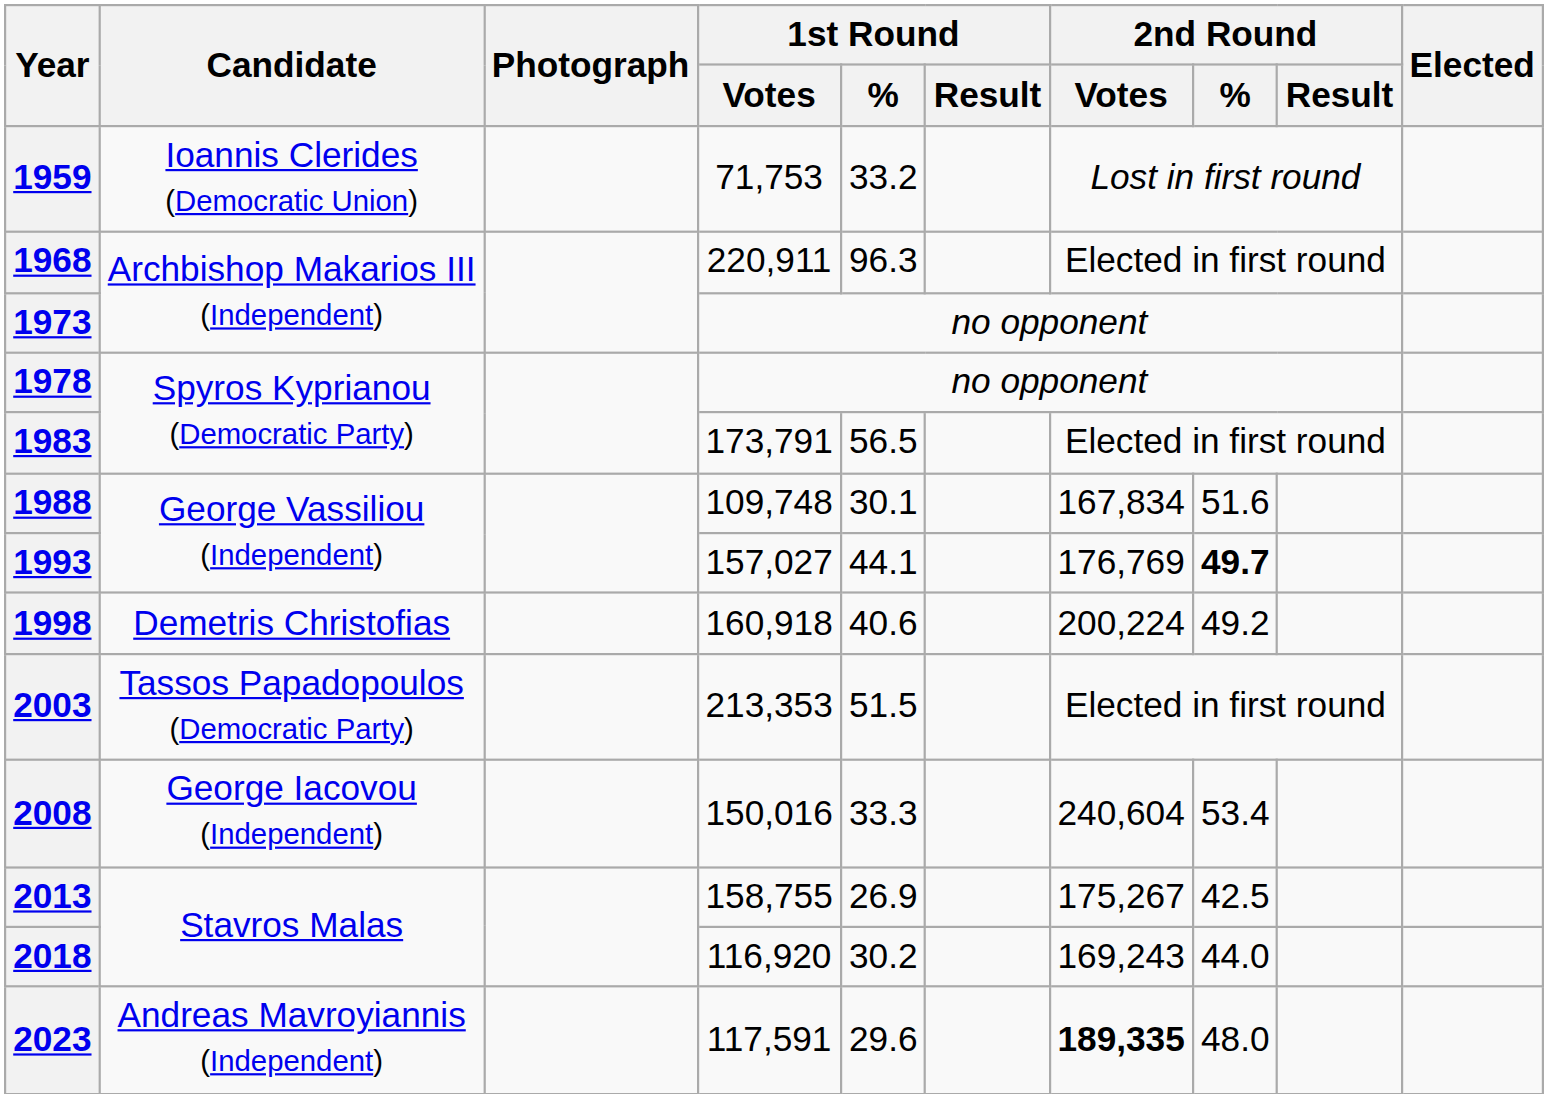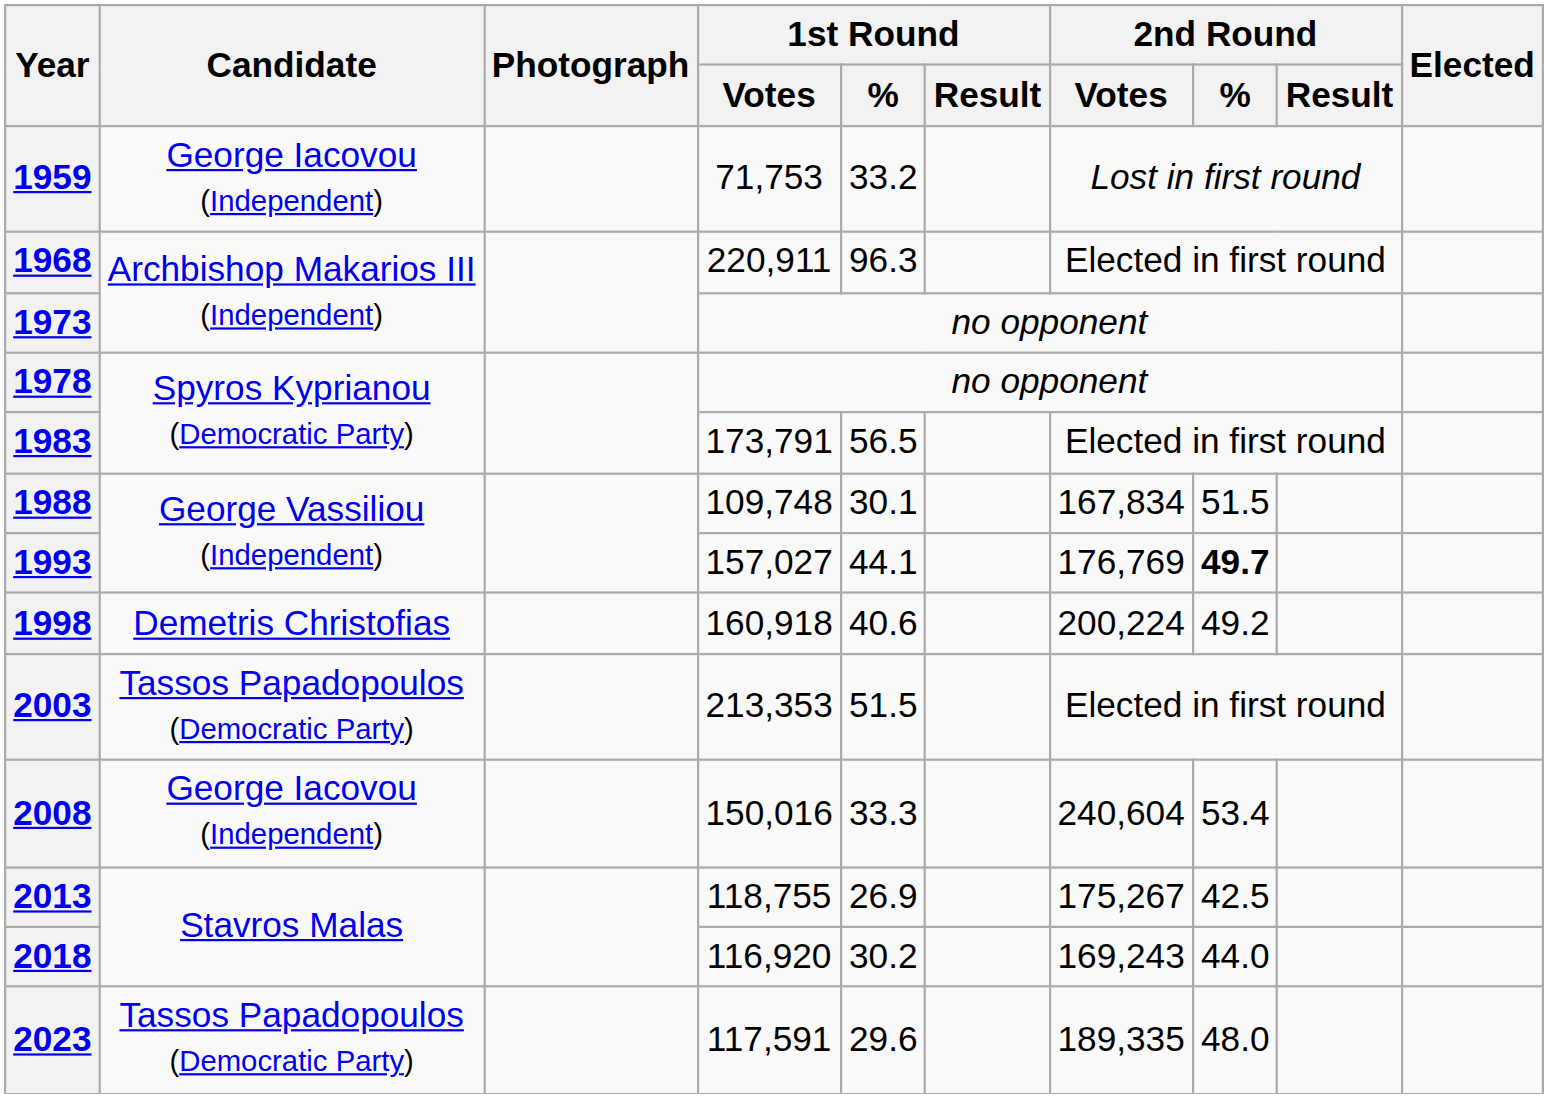(292, 177) Ioannis Clerides (Democratic Union) -> (292, 177) George Iacovou (Independent)
(1235, 502) 51.6 -> (1235, 502) 51.5
(769, 895) 158,755 -> (769, 895) 118,755
(292, 1038) Andreas Mavroyiannis (Independent) -> (292, 1038) Tassos Papadopoulos (Democratic Party)
(1121, 1039) bold -> (1121, 1039) normal
